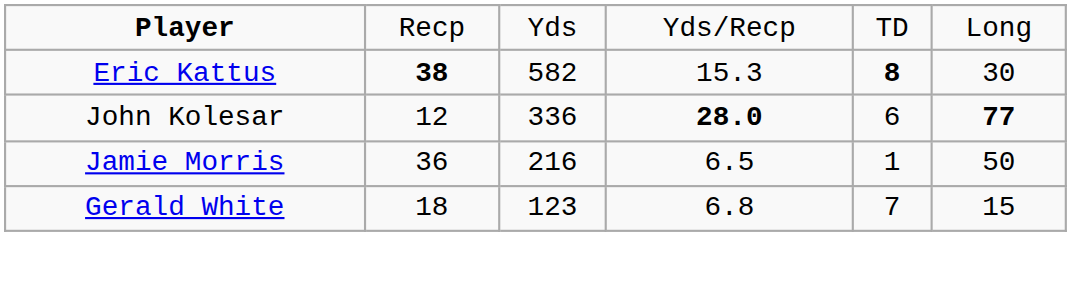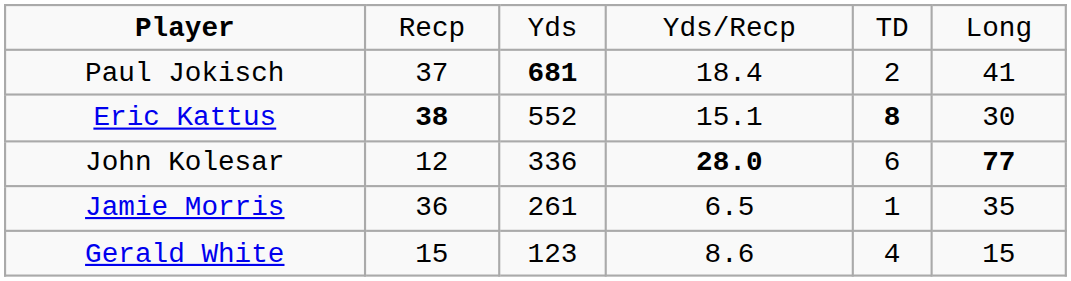+ row: (185, 73)
(553, 73) 582 -> (553, 118) 552
(729, 73) 15.3 -> (729, 118) 15.1
(553, 163) 216 -> (553, 208) 261
(999, 163) 50 -> (999, 208) 35
(432, 208) 18 -> (432, 253) 15
(729, 208) 6.8 -> (729, 253) 8.6
(892, 208) 7 -> (892, 253) 4
